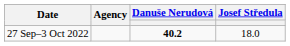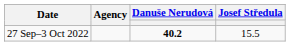(250, 33) 18.0 -> (250, 33) 15.5
